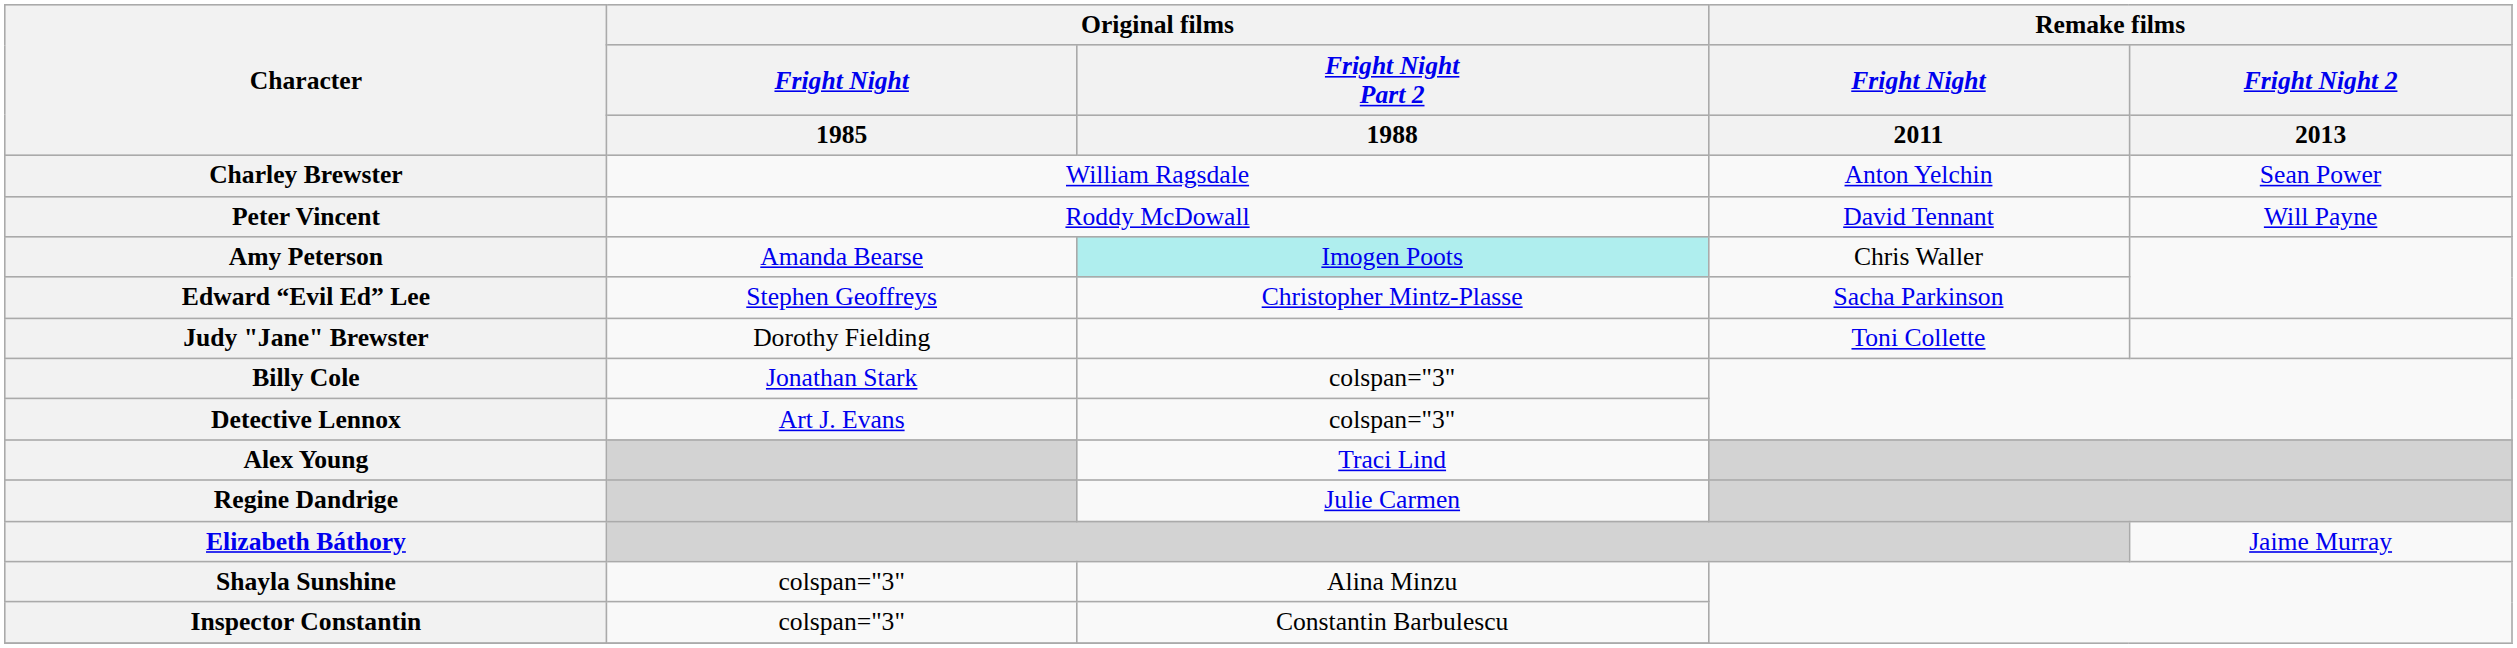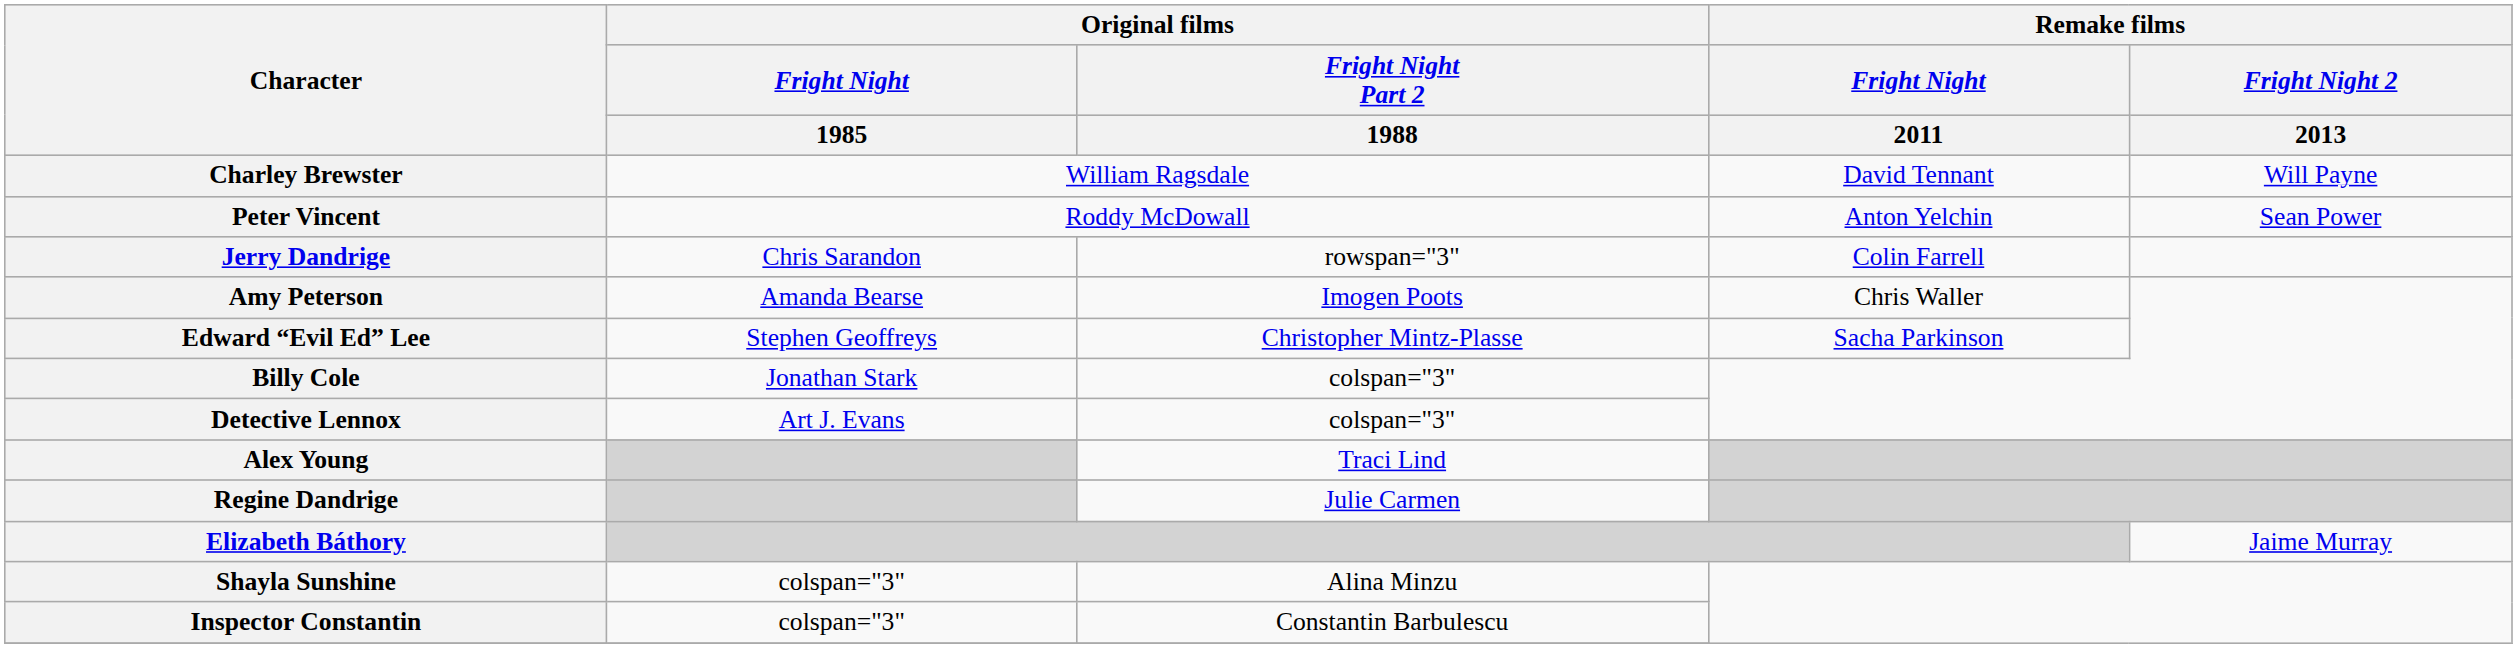(1918, 175) Anton Yelchin -> (1918, 175) David Tennant
(2321, 175) Sean Power -> (2321, 175) Will Payne
(1918, 216) David Tennant -> (1918, 216) Anton Yelchin
(2321, 216) Will Payne -> (2321, 216) Sean Power
+ row: (306, 256)
(1392, 256) paleturquoise background -> (1392, 297) no background
- row: (306, 337)
